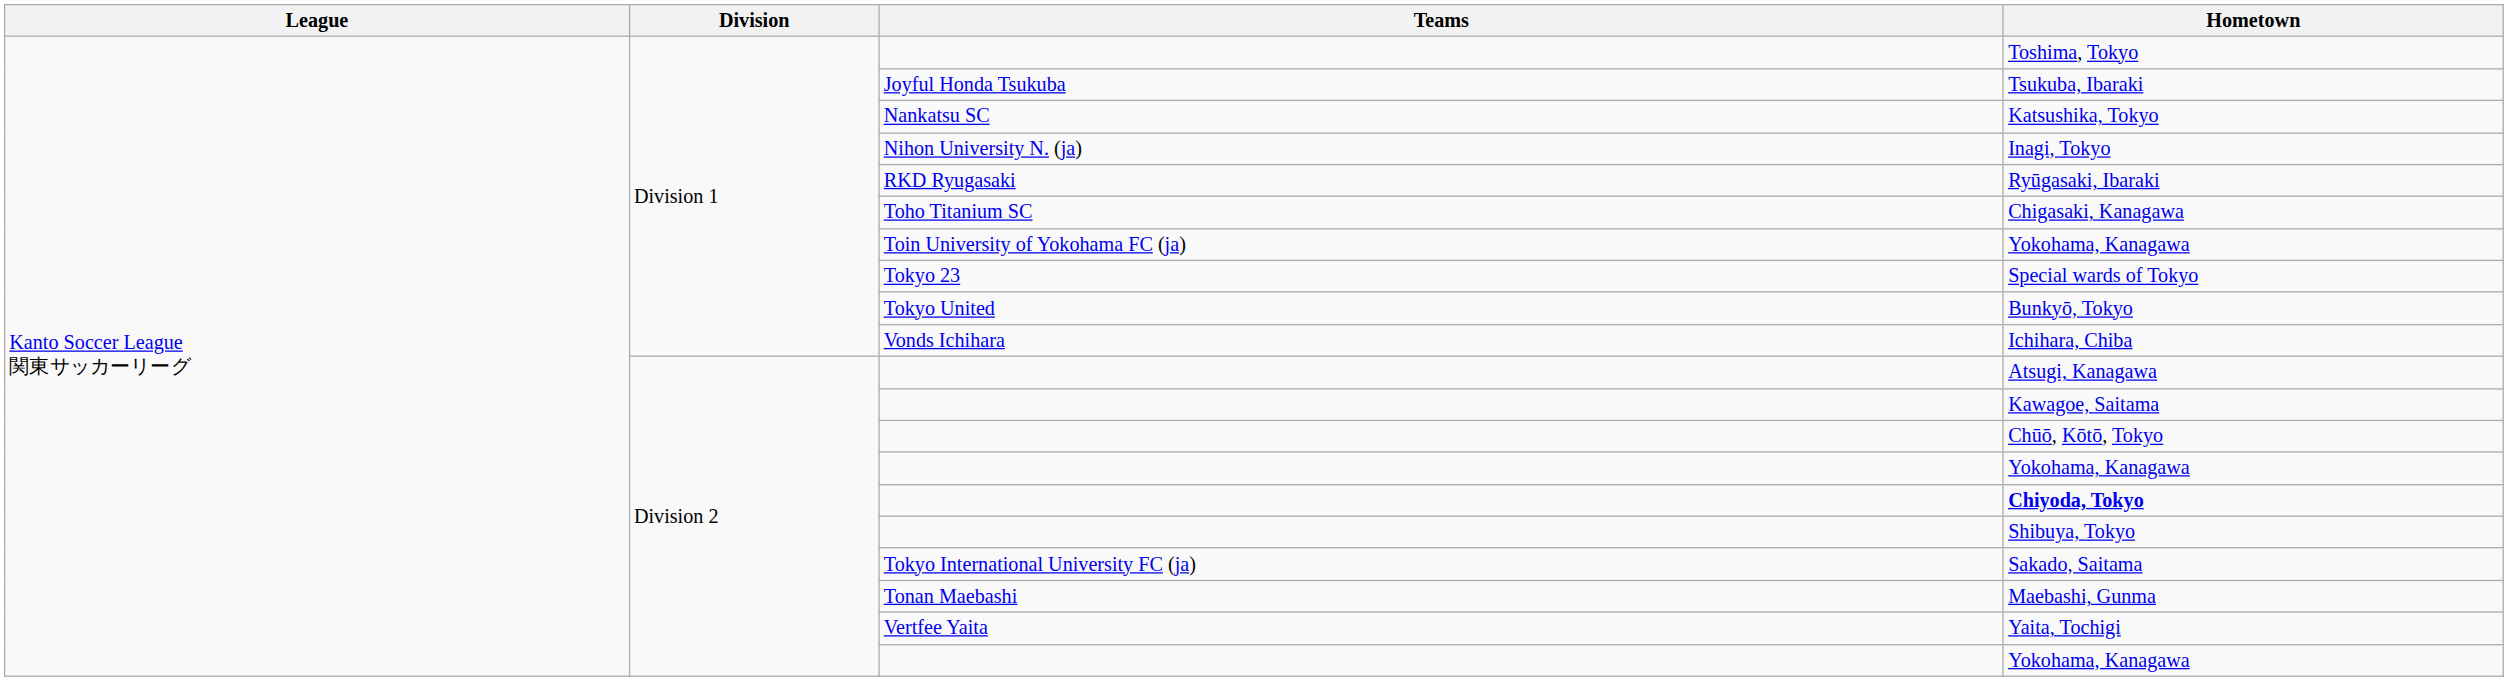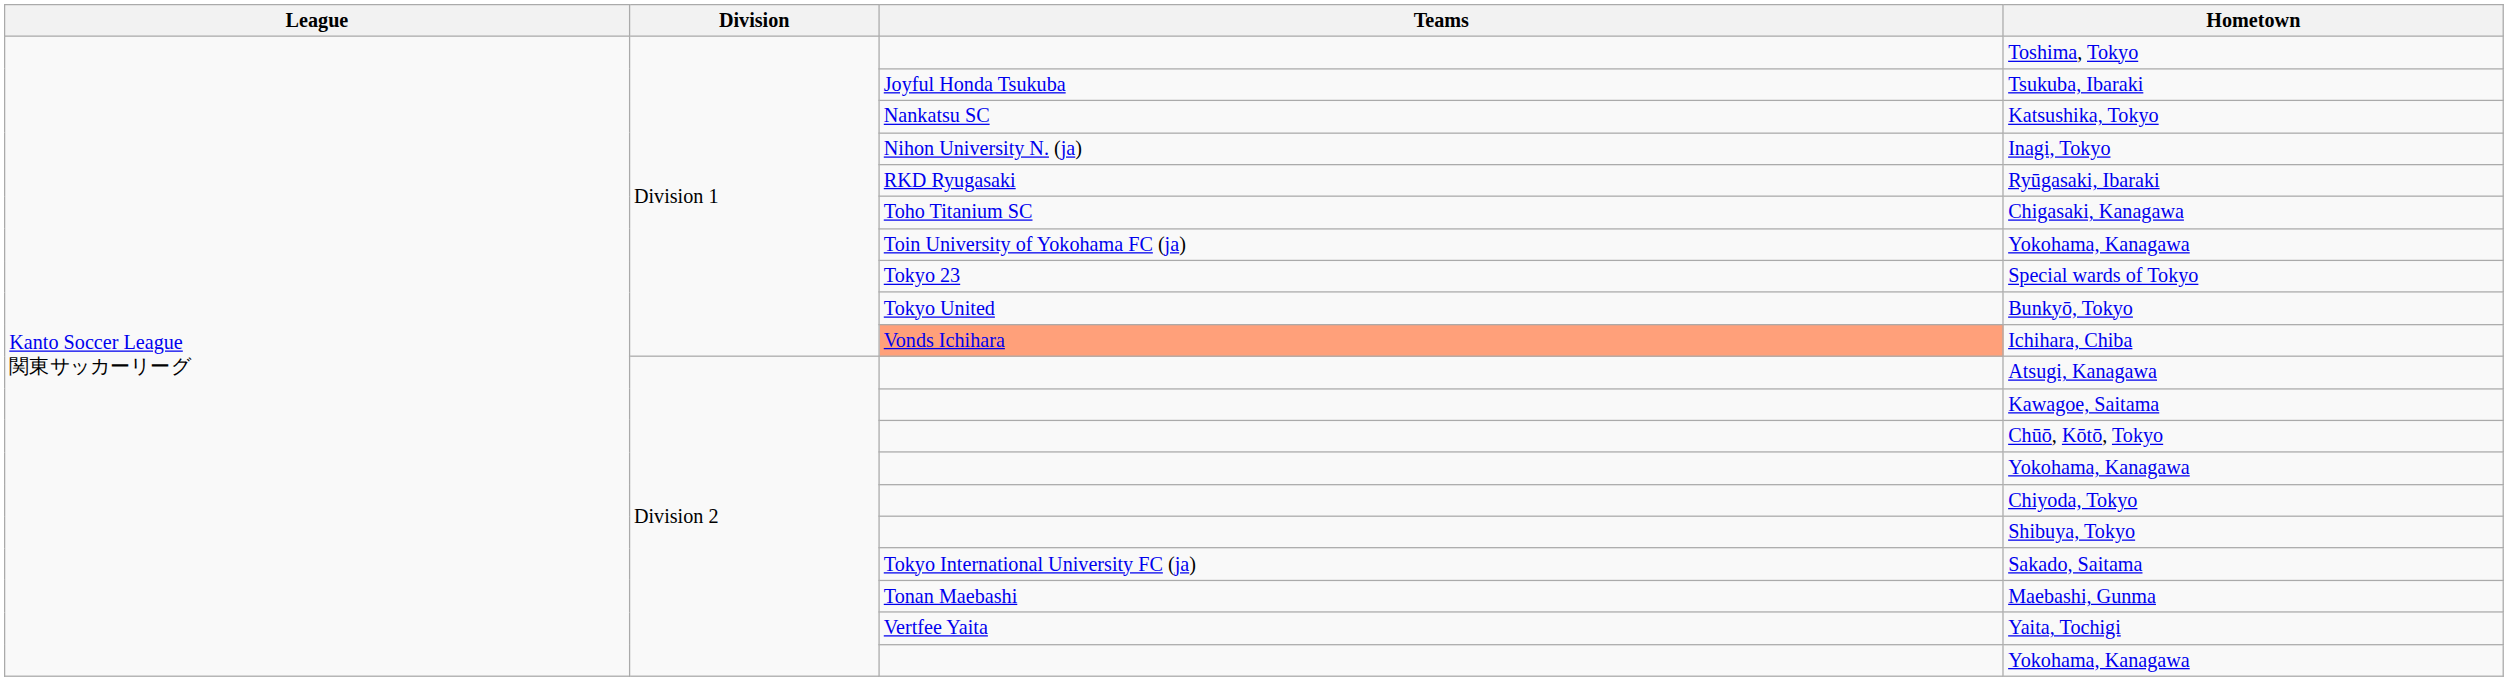(944, 340) no background -> (944, 340) lightsalmon background
(2076, 500) bold -> (2073, 500) normal
